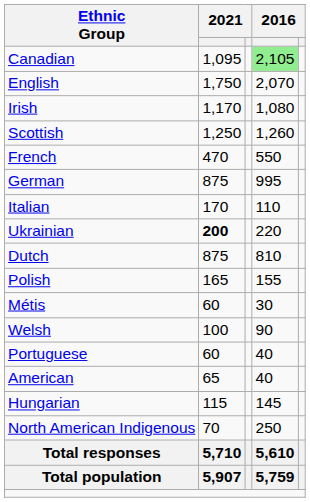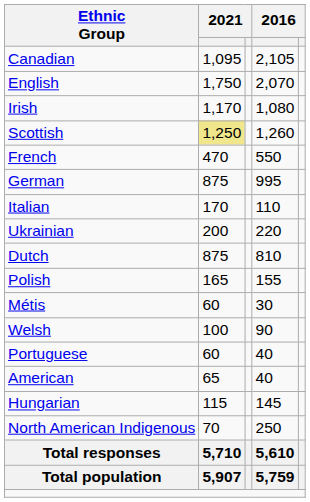(275, 58) lightgreen background -> (275, 58) no background
(222, 132) no background -> (222, 132) khaki background
(215, 231) bold -> (215, 231) normal
